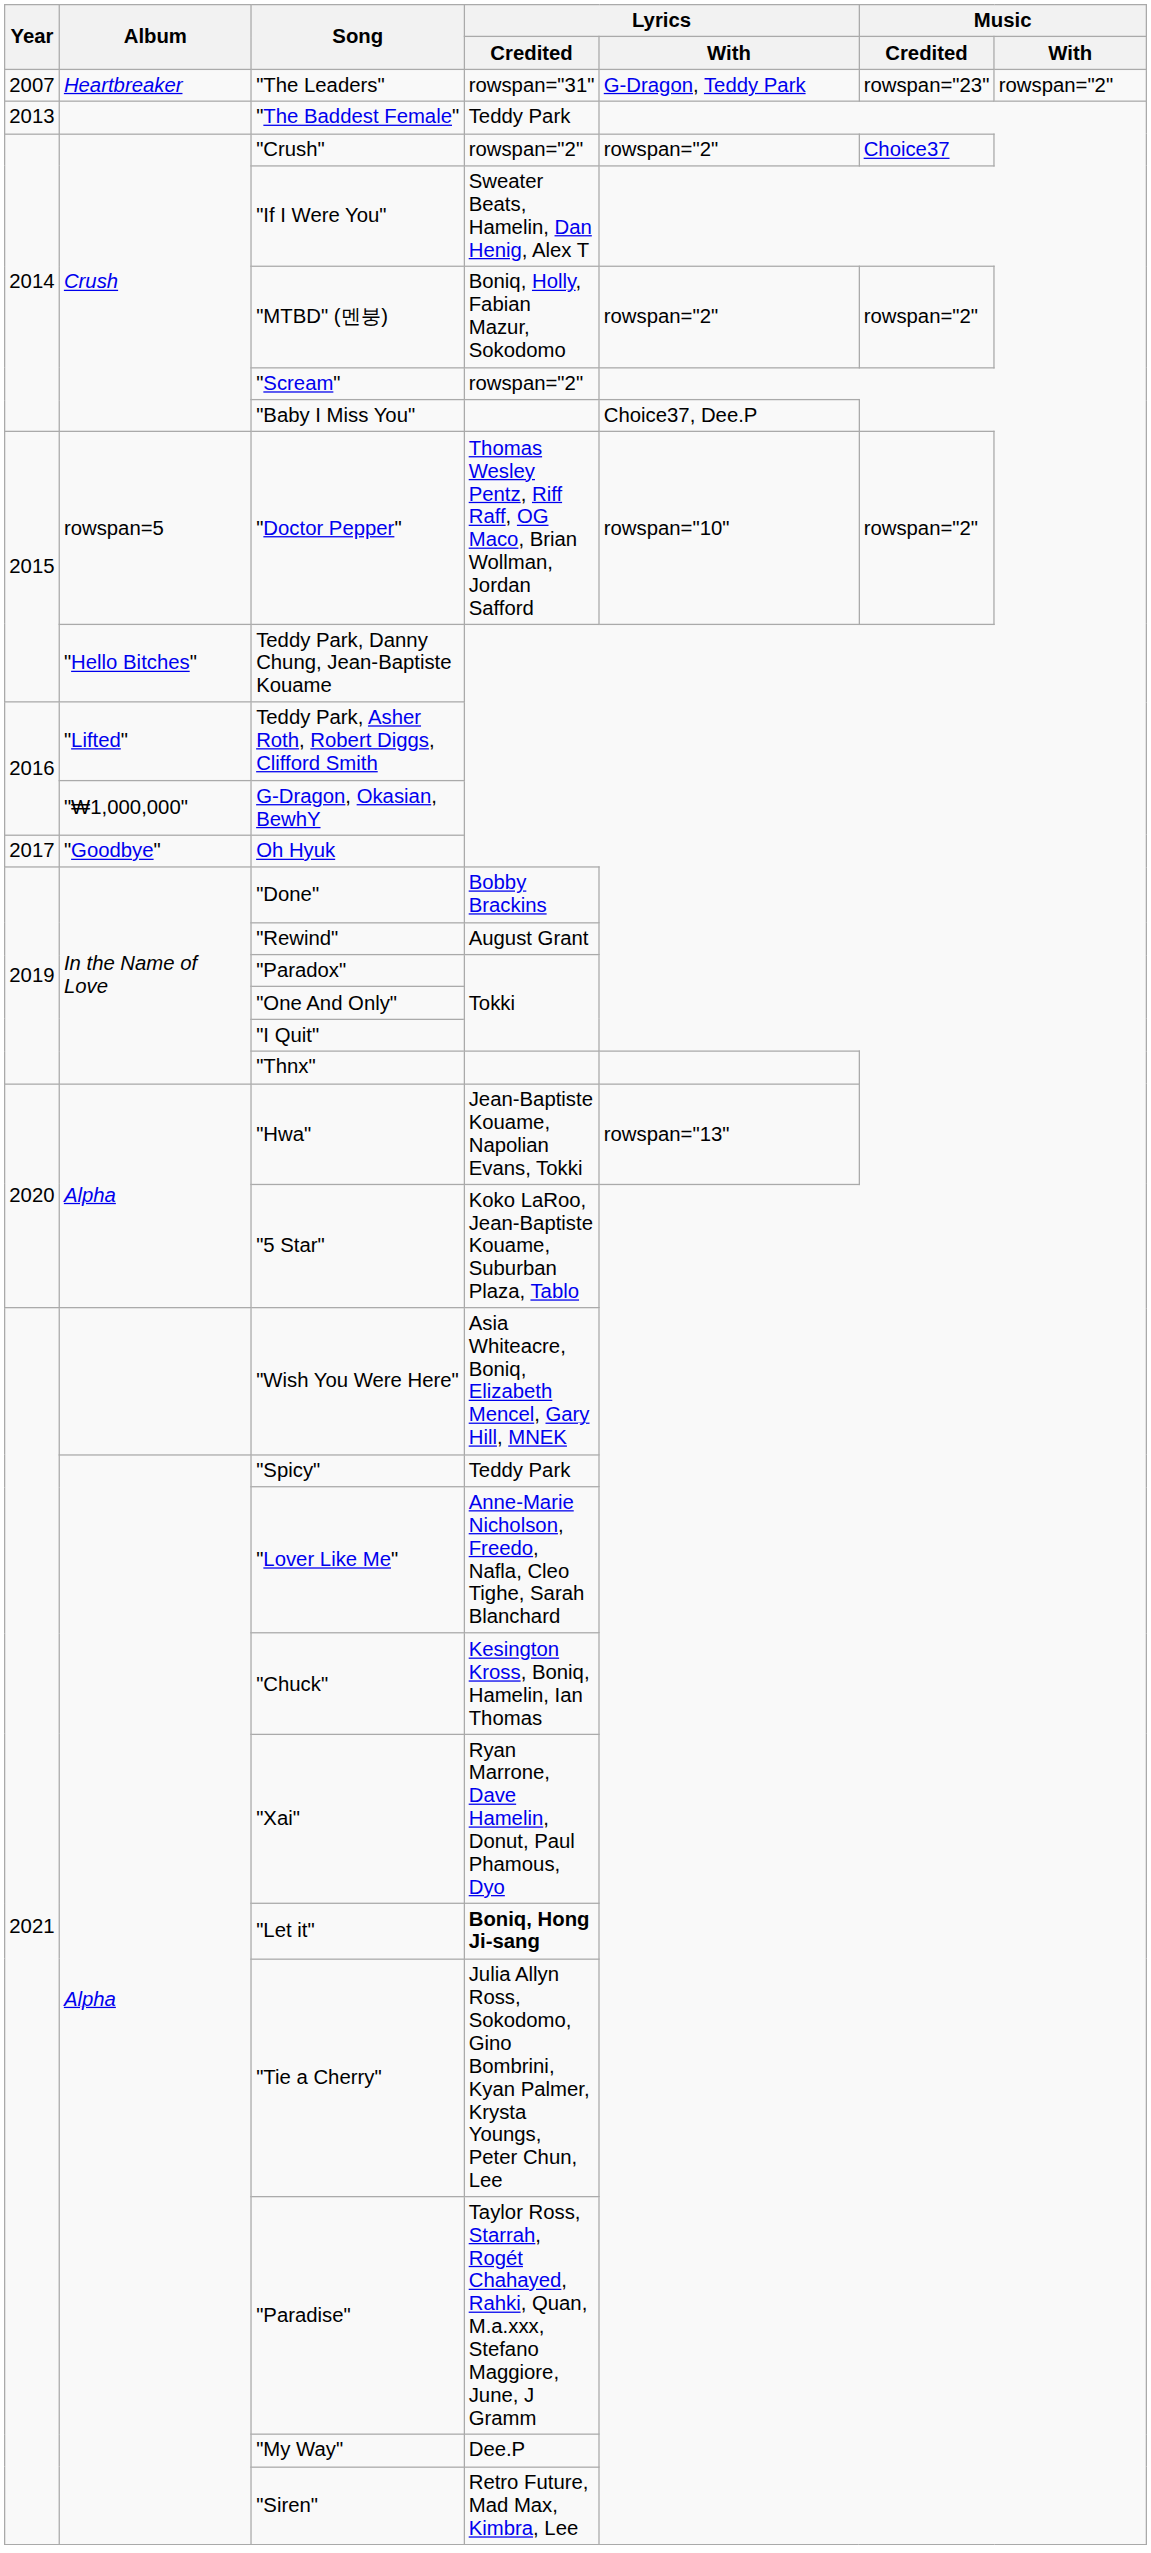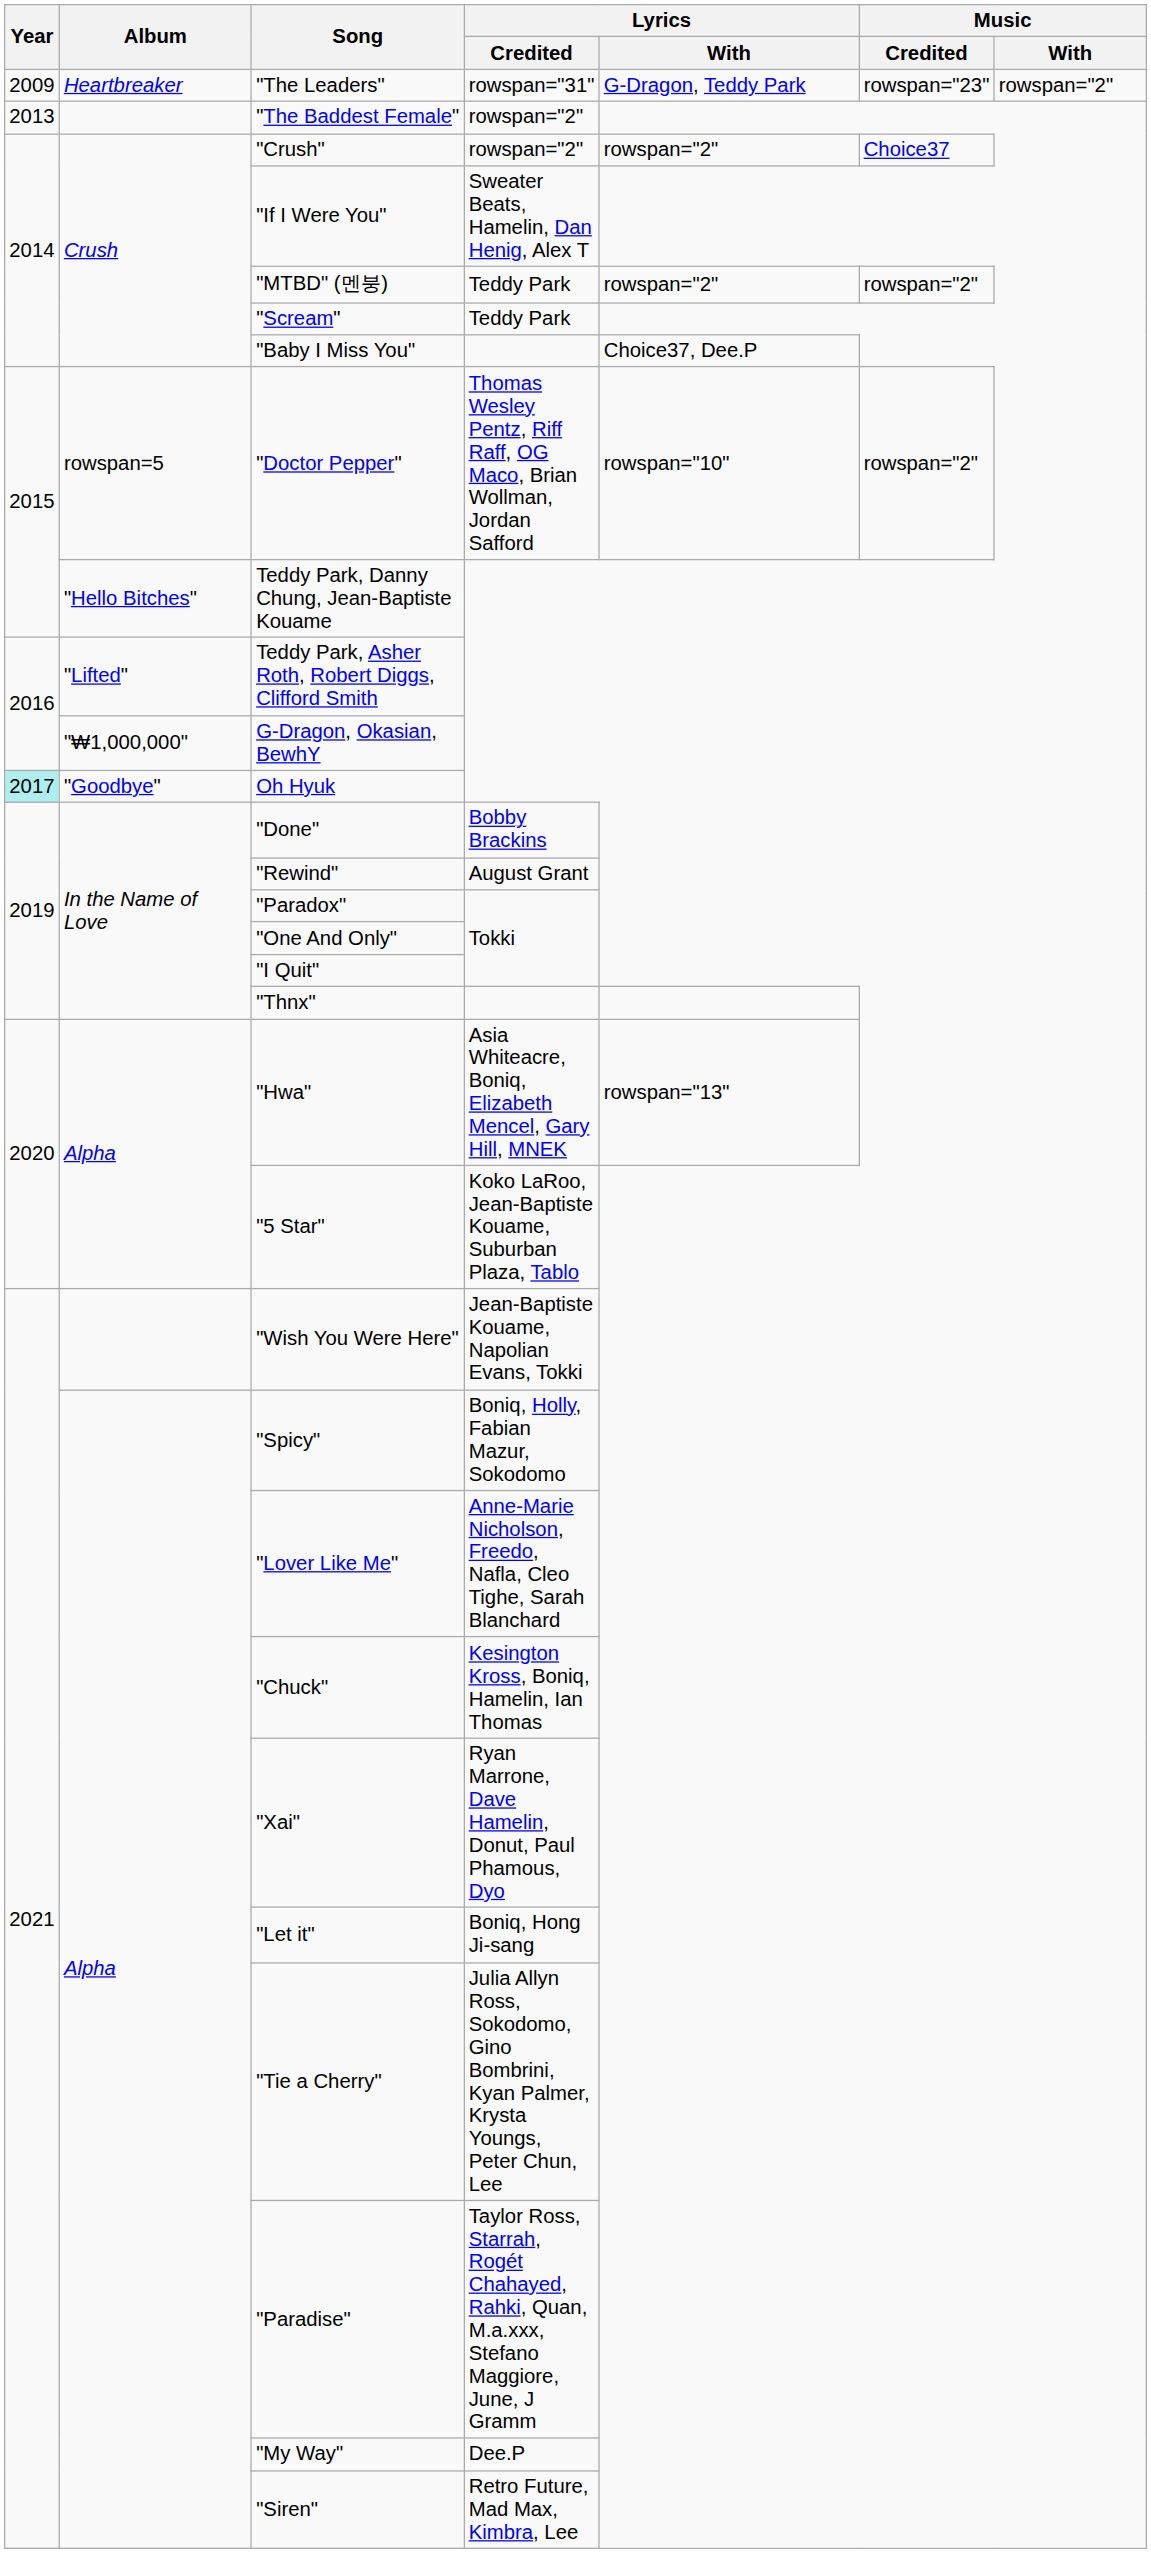(32, 85) 2007 -> (32, 85) 2009
(520, 117) Teddy Park -> (526, 117) rowspan="2"
(525, 316) Boniq, Holly, Fabian Mazur, Sokodomo -> (520, 284) Teddy Park
(526, 383) rowspan="2" -> (520, 318) Teddy Park
(32, 851) no background -> (32, 786) paleturquoise background
(531, 1133) Jean-Baptiste Kouame, Napolian Evans, Tokki -> (529, 1091) Asia Whiteacre, Boniq, Elizabeth Mencel, Gary Hill, MNEK
(529, 1381) Asia Whiteacre, Boniq, Elizabeth Mencel, Gary Hill, MNEK -> (531, 1339) Jean-Baptiste Kouame, Napolian Evans, Tokki
(520, 1470) Teddy Park -> (525, 1439) Boniq, Holly, Fabian Mazur, Sokodomo
(529, 1930) bold -> (525, 1934) normal
